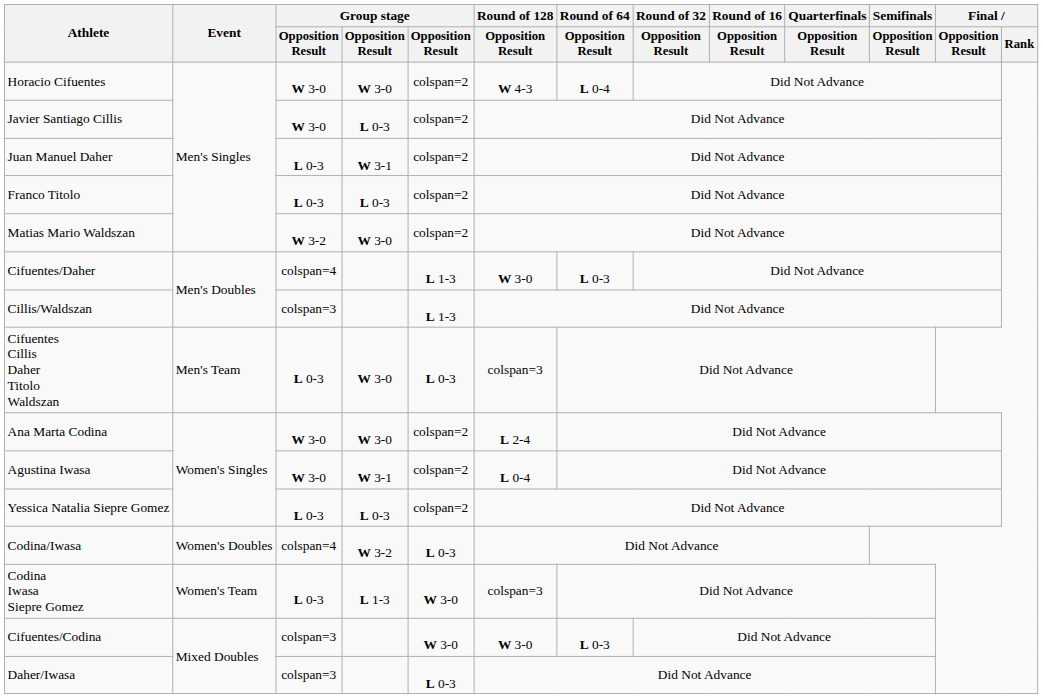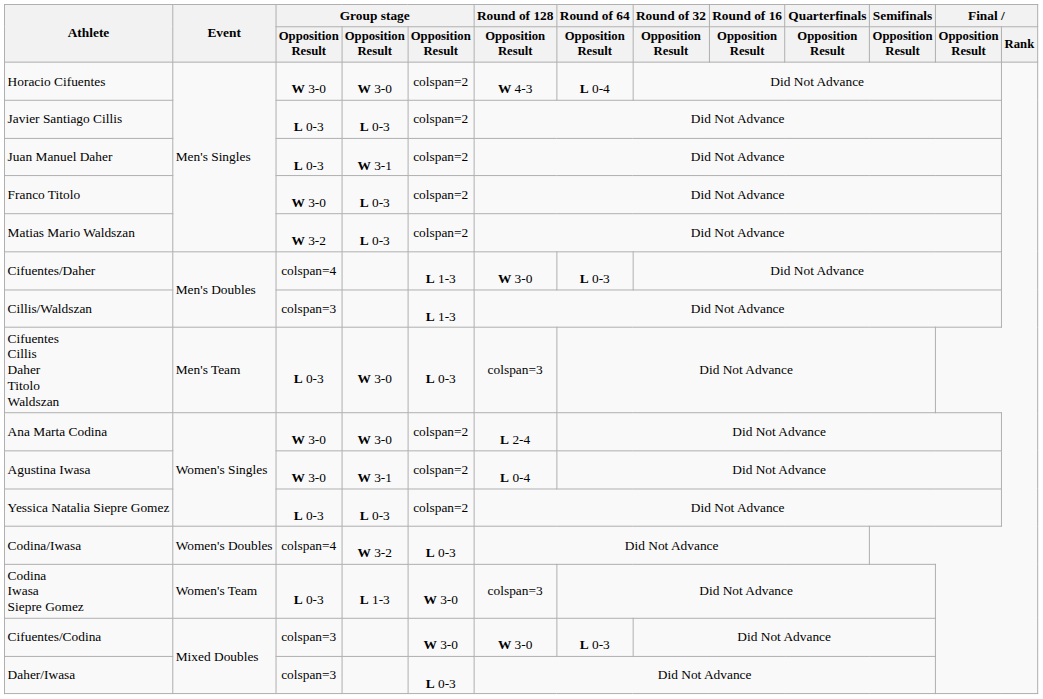(309, 127) W 3-0 -> (309, 127) L 0-3
(309, 203) L 0-3 -> (309, 203) W 3-0
(375, 241) W 3-0 -> (375, 241) L 0-3
